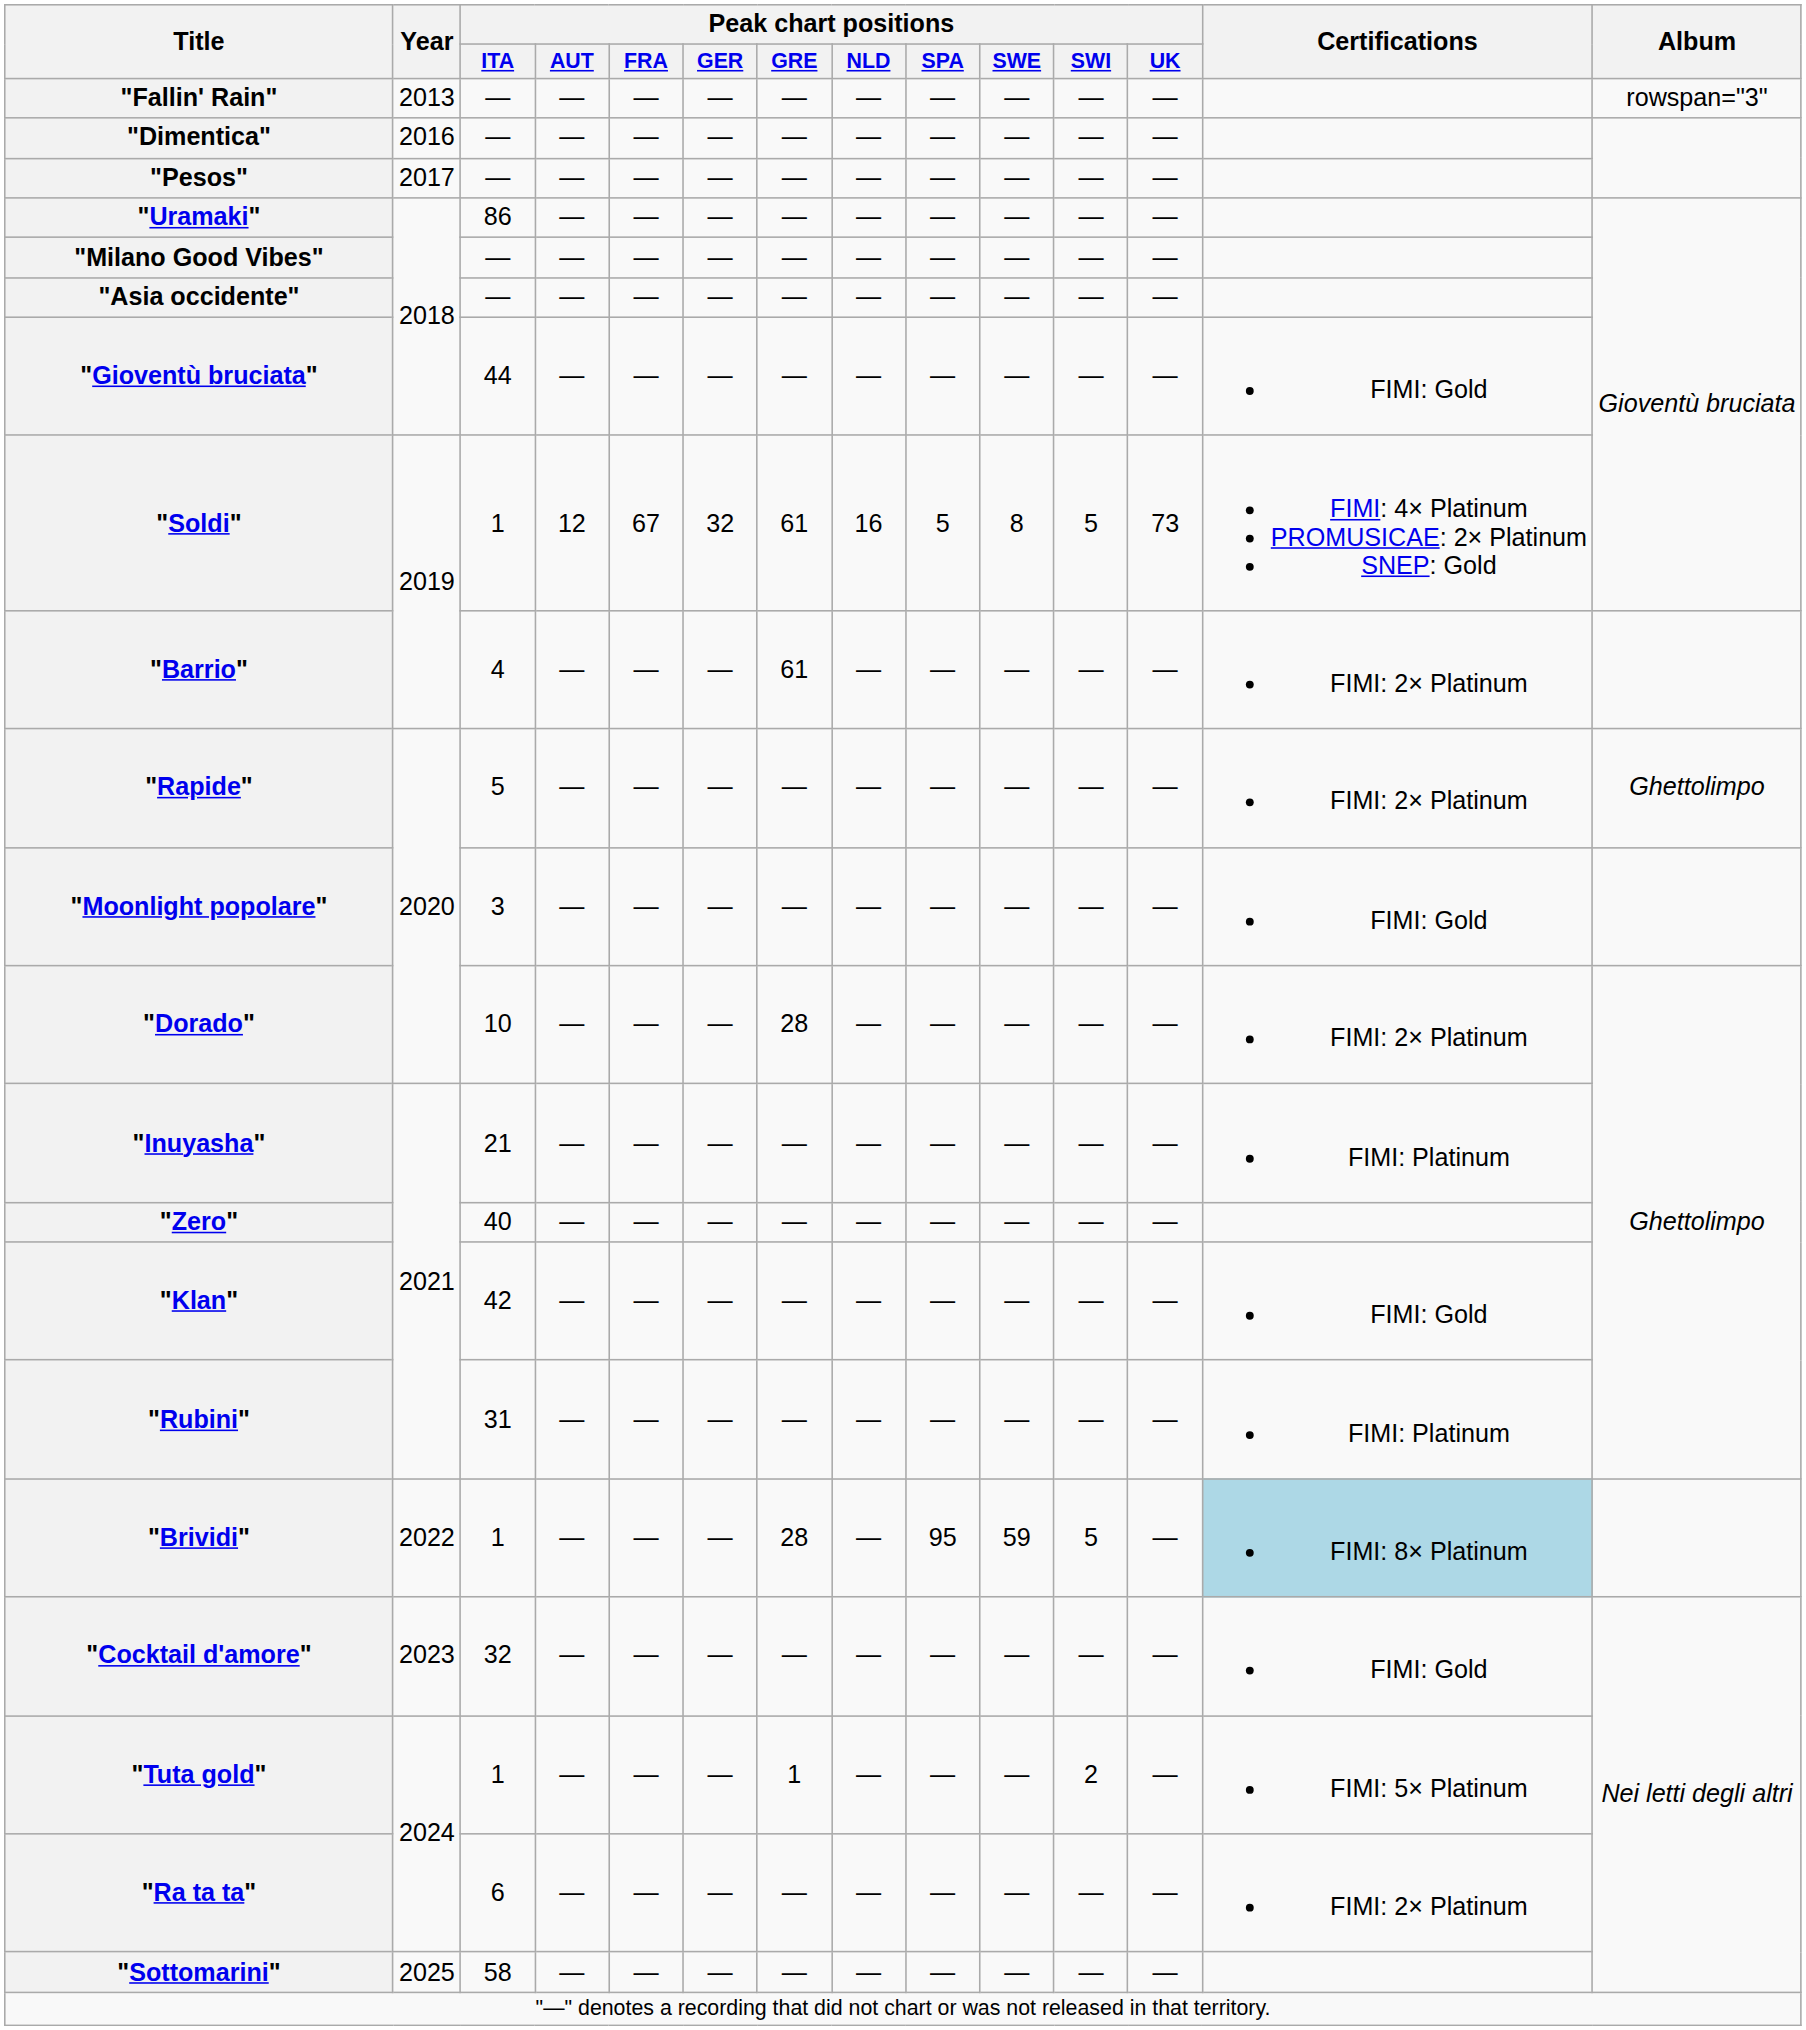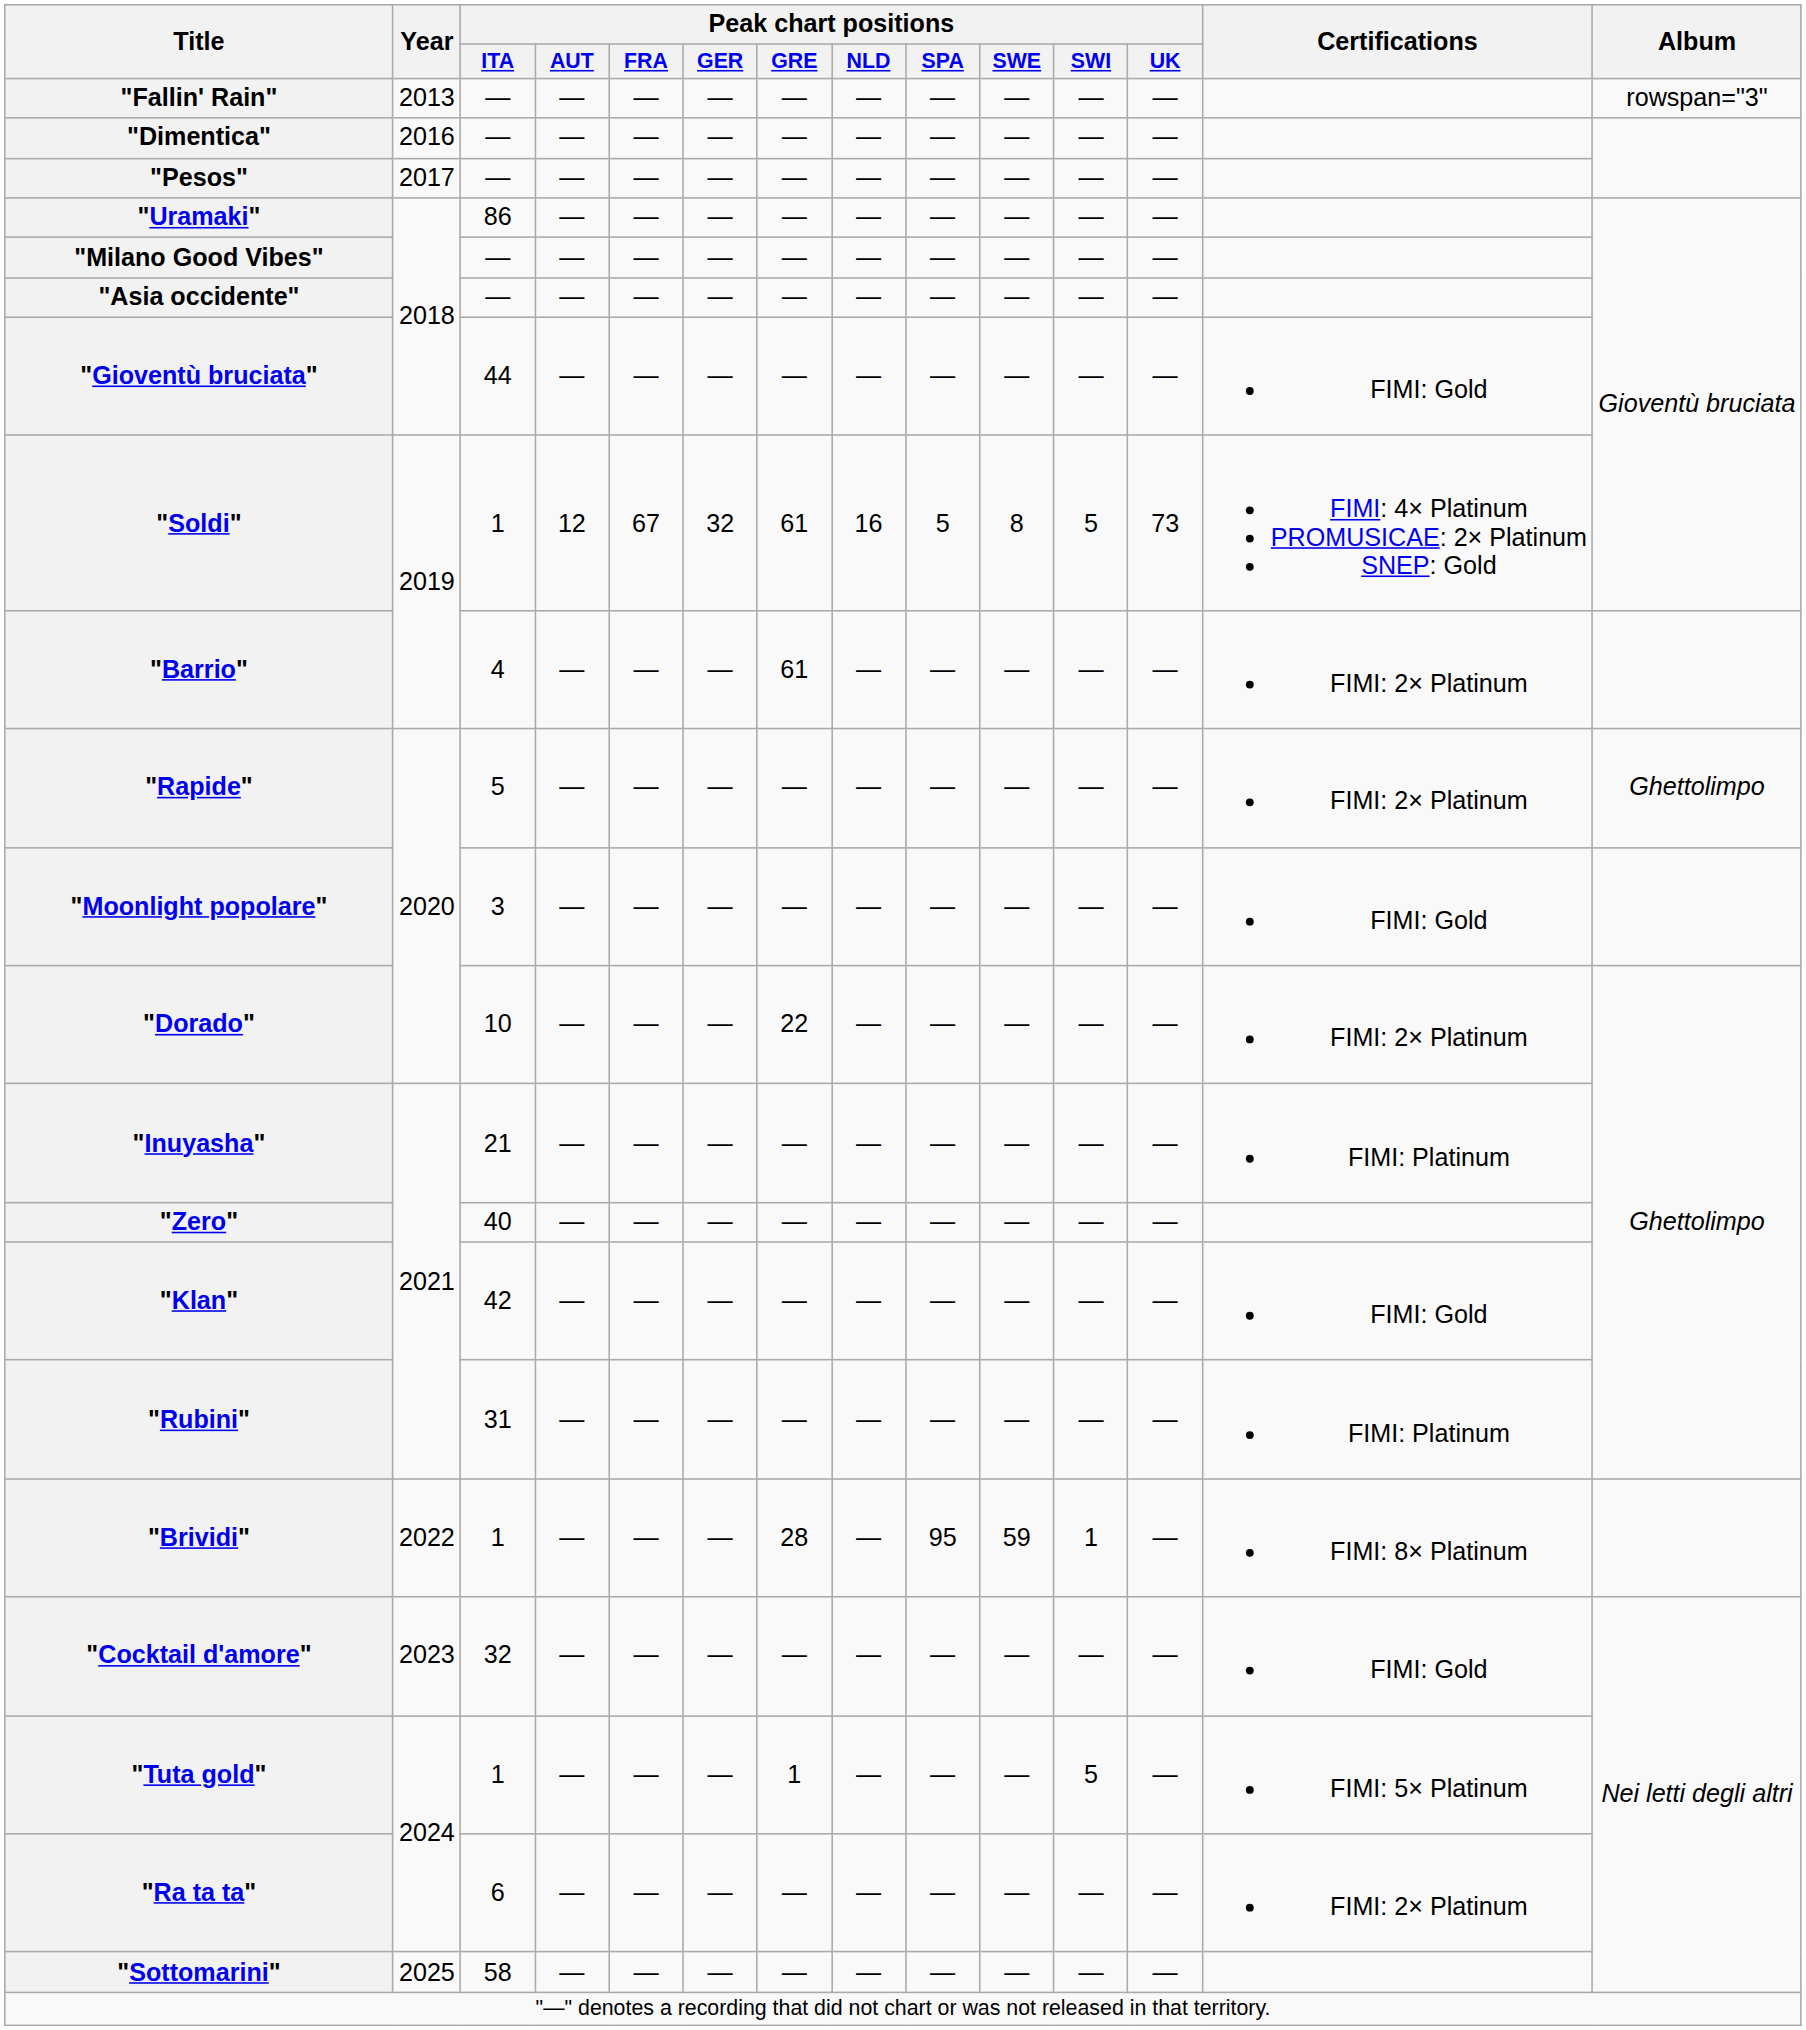(794, 1024) 28 -> (794, 1024) 22
(1091, 1537) 5 -> (1091, 1537) 1
(1397, 1552) lightblue background -> (1397, 1552) no background
(1091, 1774) 2 -> (1091, 1774) 5
